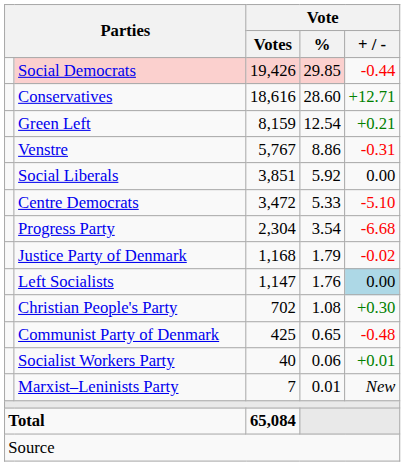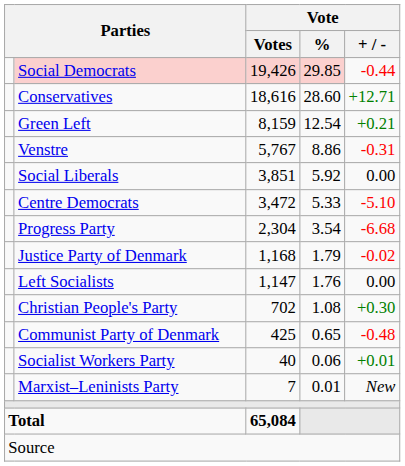(381, 281) lightblue background -> (381, 281) no background
